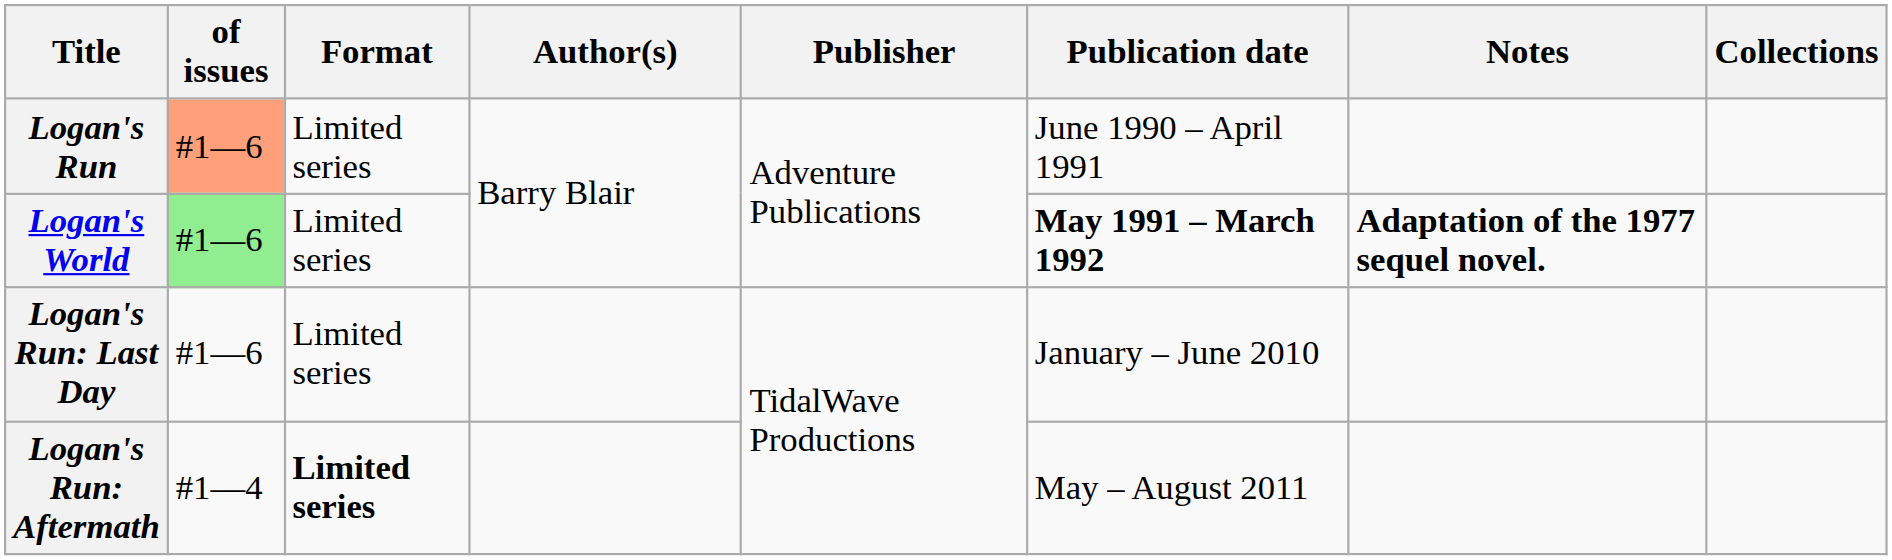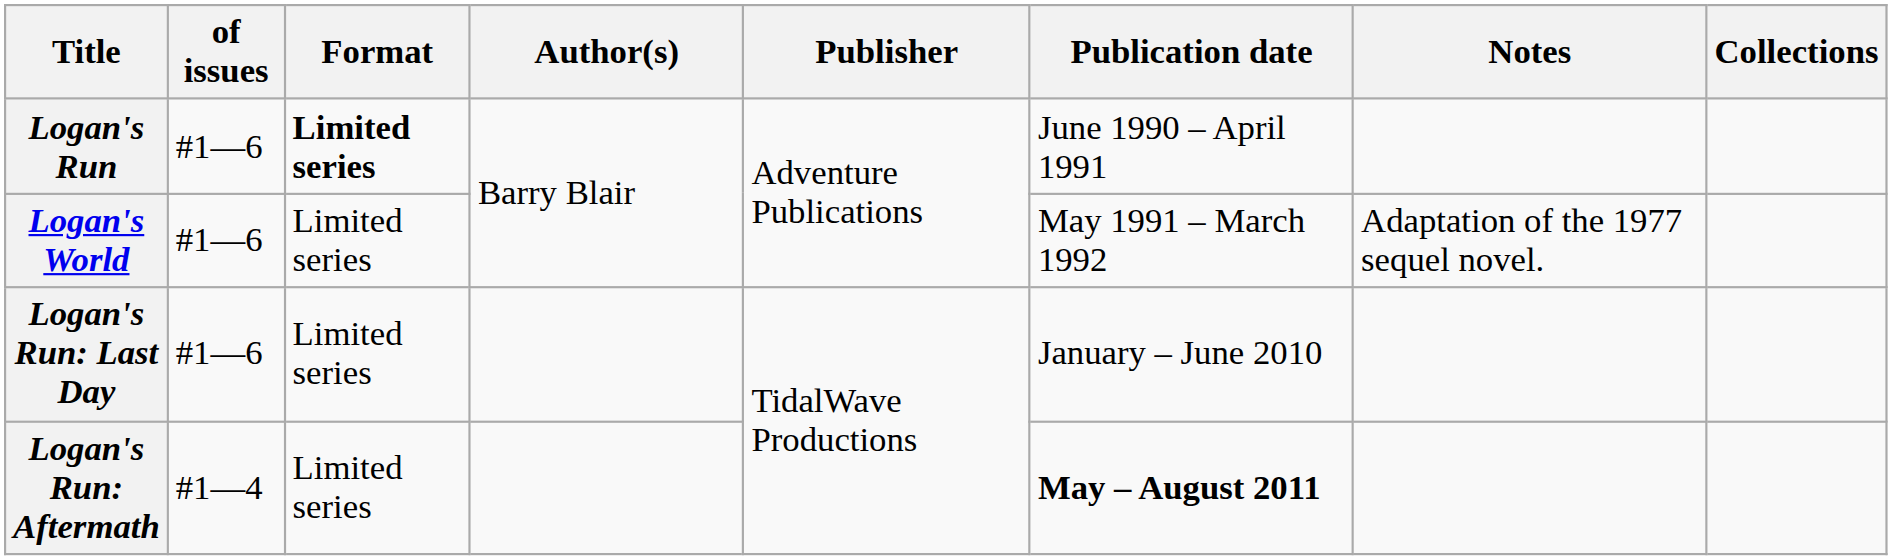(219, 145) lightsalmon background -> (219, 145) no background
(347, 145) normal -> (351, 145) bold
(219, 239) lightgreen background -> (219, 239) no background
(1175, 239) bold -> (1171, 239) normal
(1526, 239) bold -> (1522, 239) normal
(351, 486) bold -> (348, 486) normal
(1172, 486) normal -> (1179, 486) bold
